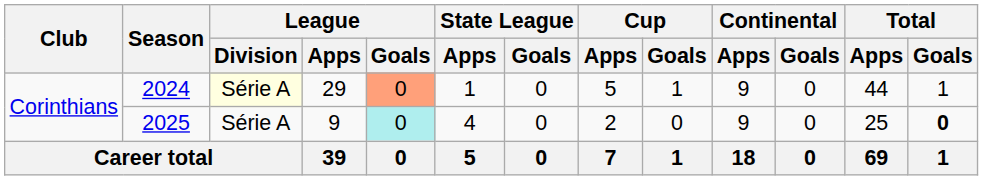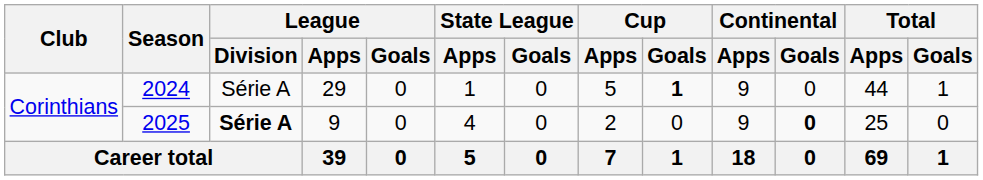(256, 89) lightyellow background -> (256, 89) no background
(401, 89) lightsalmon background -> (401, 89) no background
(677, 89) normal -> (677, 89) bold
(256, 123) normal -> (256, 123) bold
(401, 123) paleturquoise background -> (401, 123) no background
(810, 123) normal -> (810, 123) bold
(943, 123) bold -> (943, 123) normal
